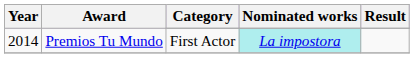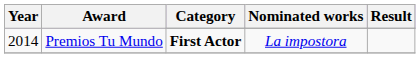(203, 40) normal -> (205, 40) bold
(300, 40) paleturquoise background -> (306, 40) no background
